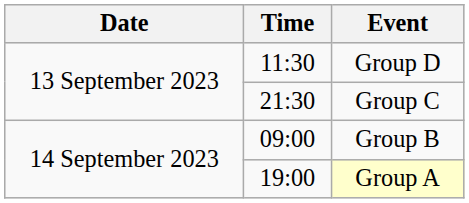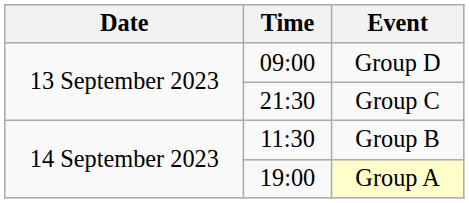(288, 62) 11:30 -> (288, 62) 09:00
(288, 139) 09:00 -> (288, 139) 11:30
